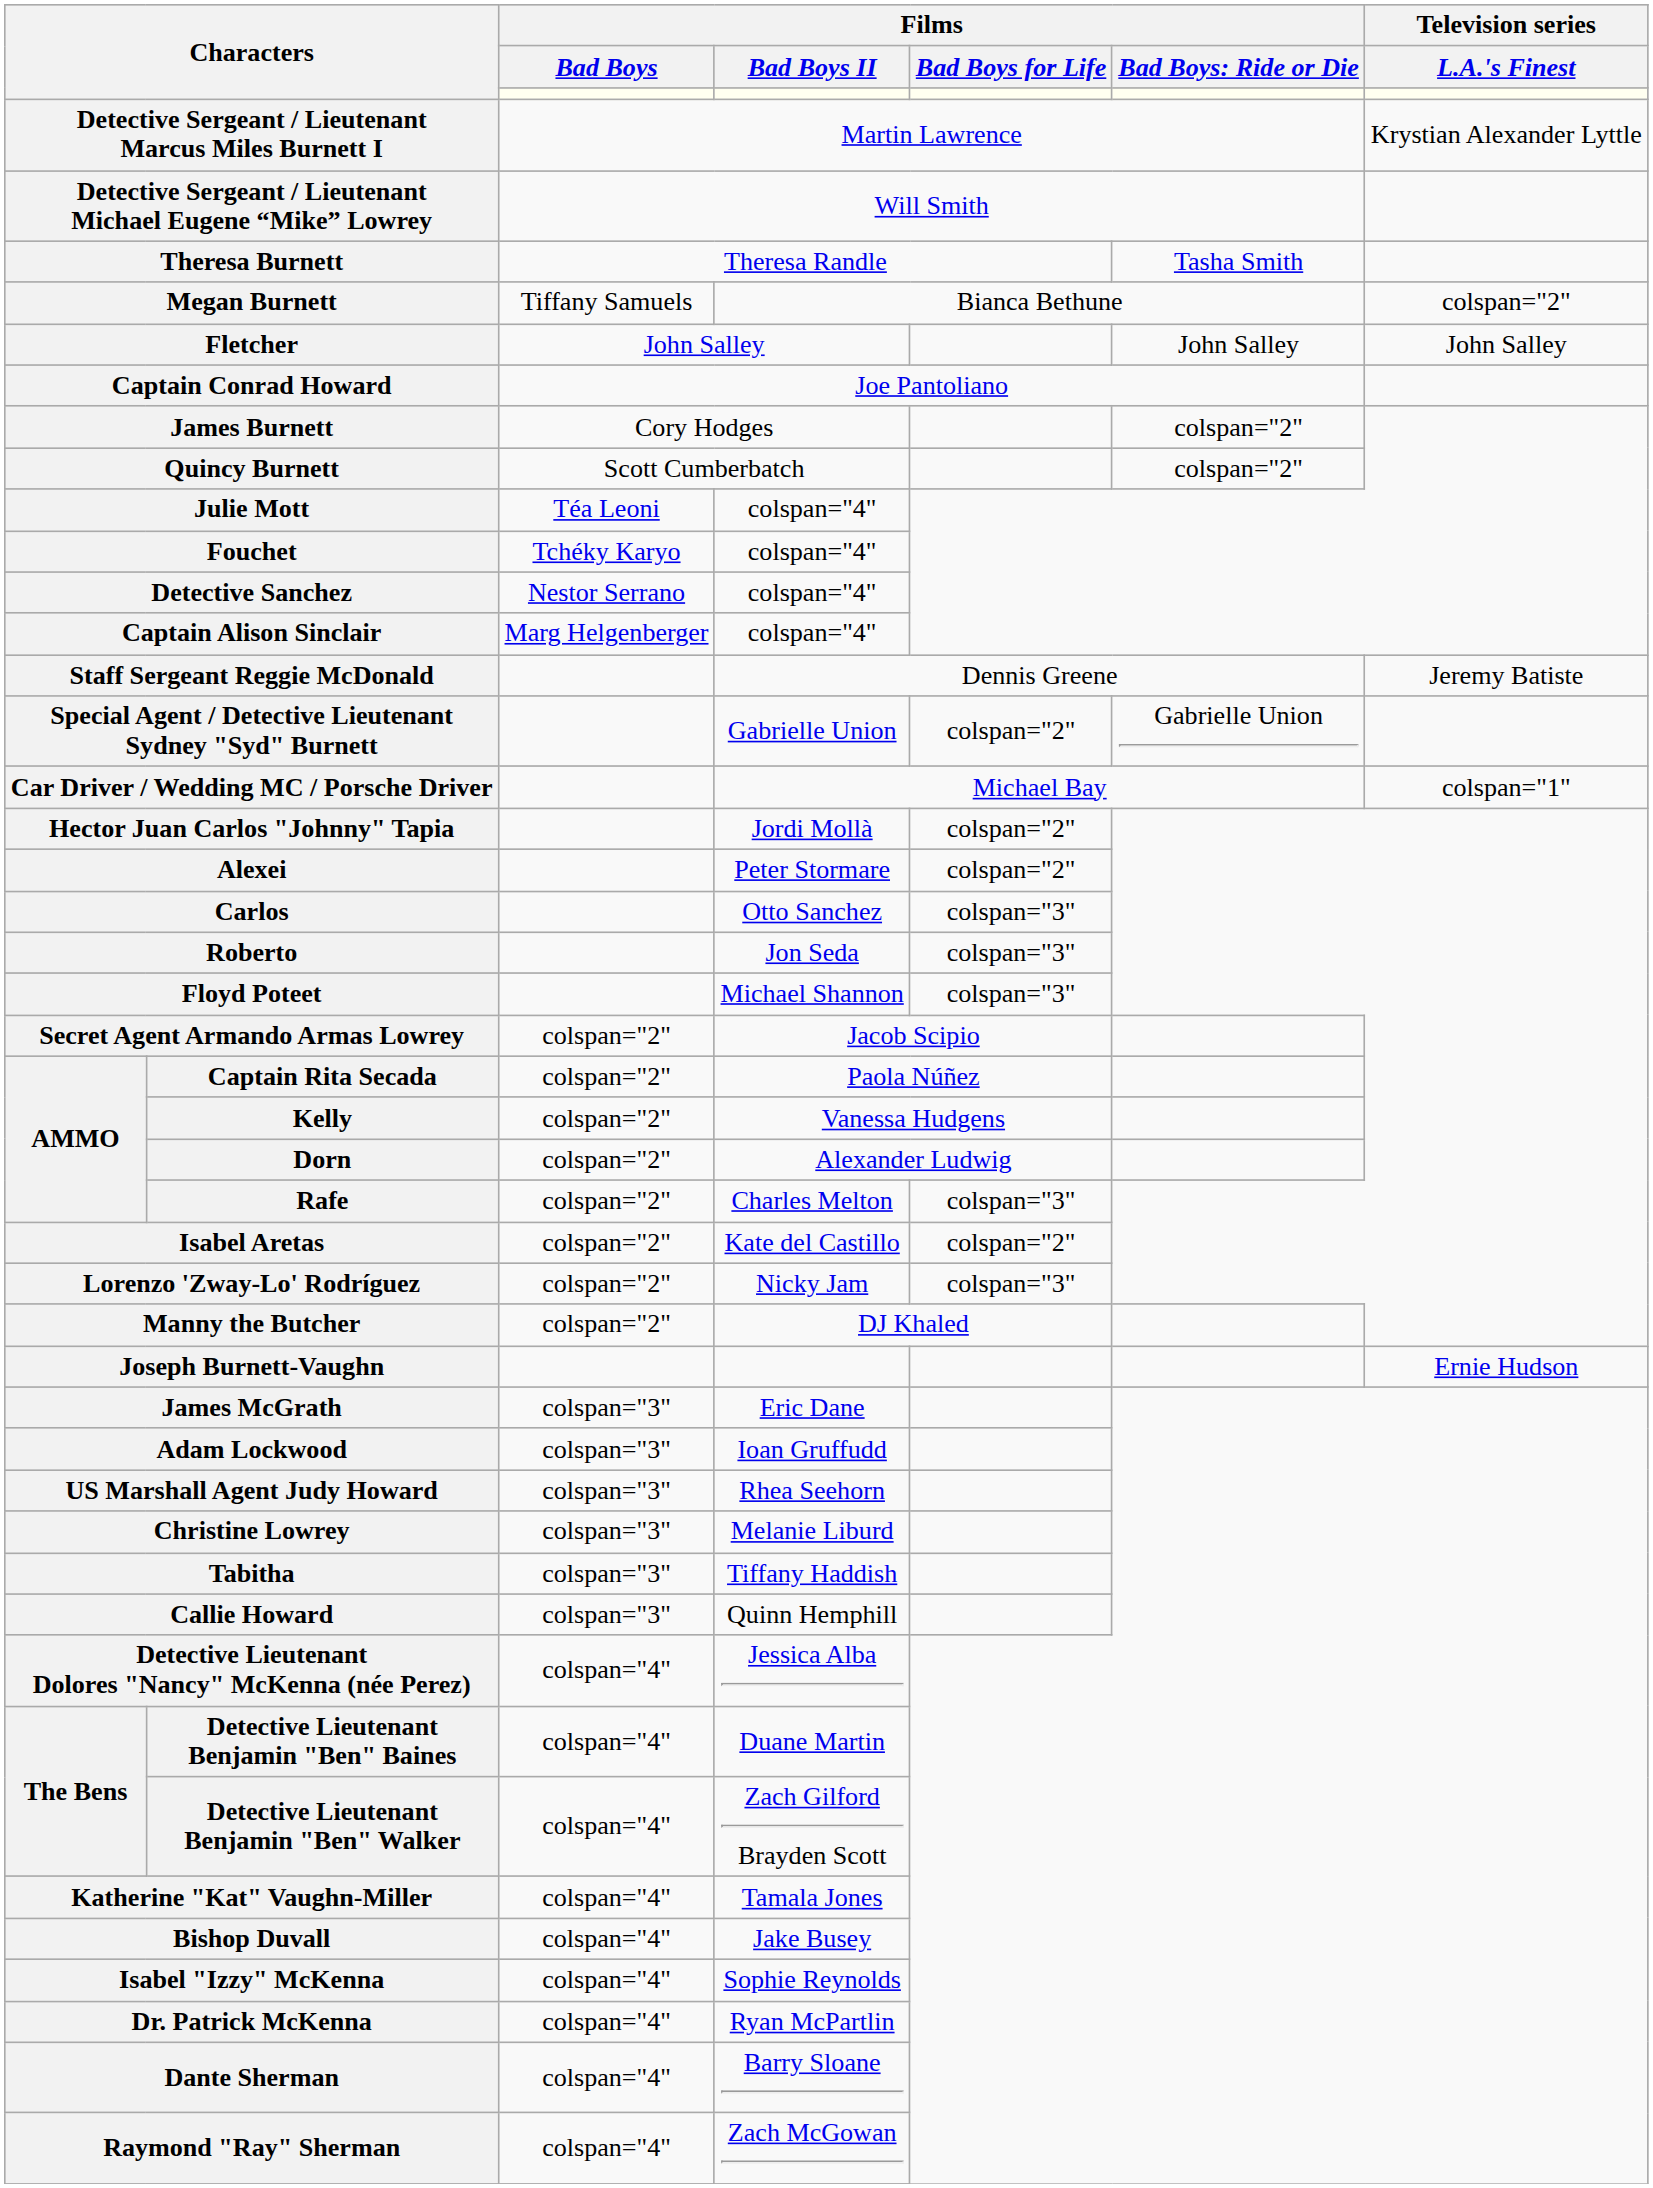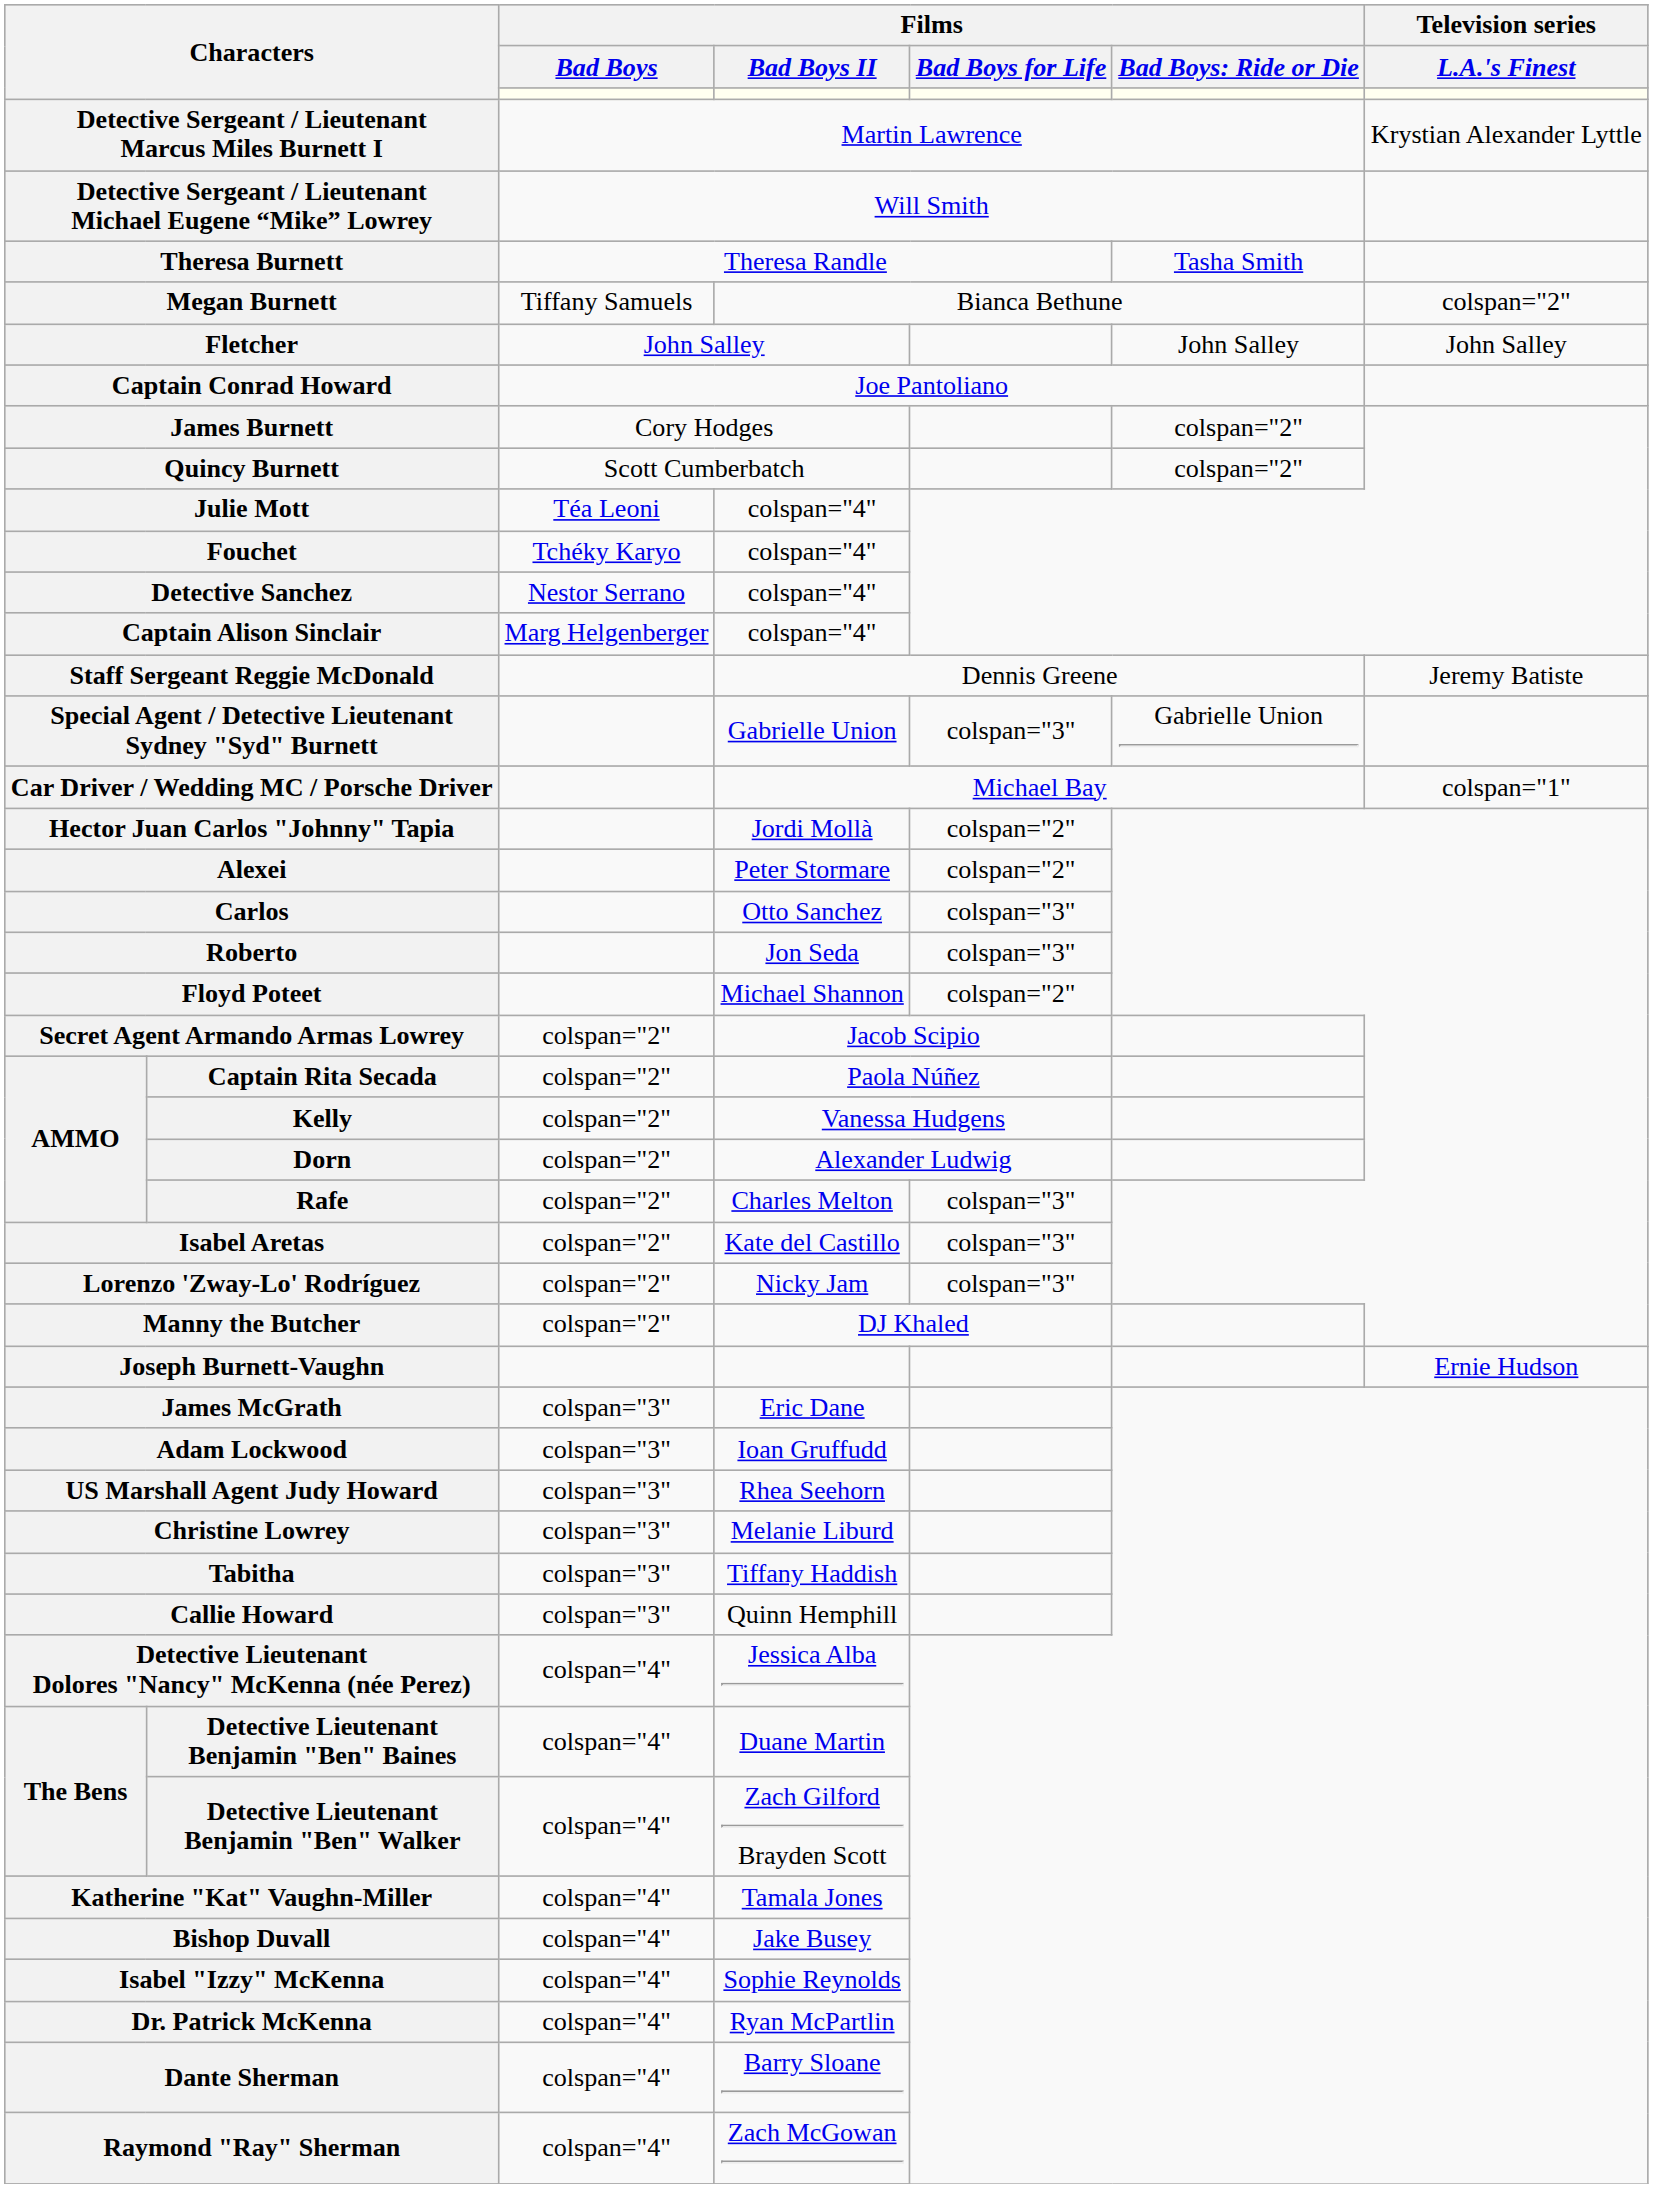(1011, 730) colspan="2" -> (1011, 730) colspan="3"
(1011, 993) colspan="3" -> (1011, 993) colspan="2"
(1011, 1241) colspan="2" -> (1011, 1241) colspan="3"
